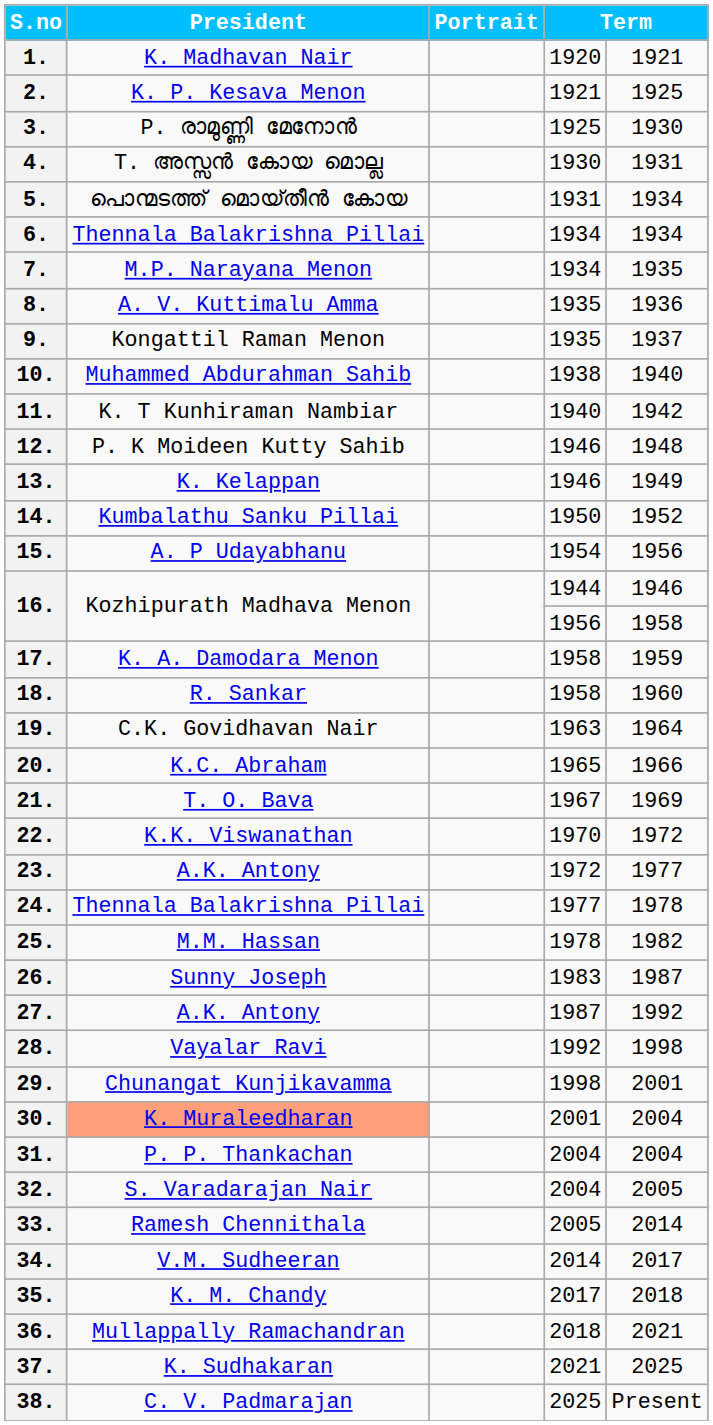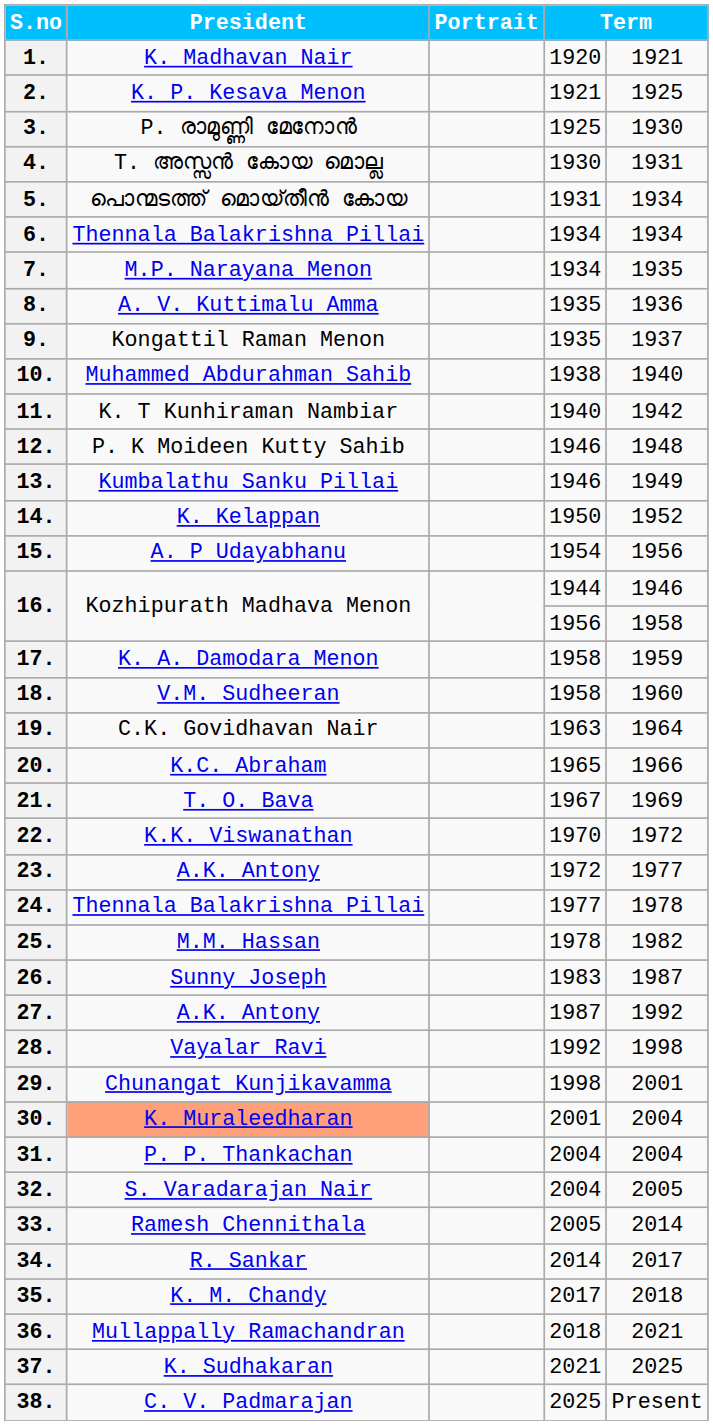(248, 483) K. Kelappan -> (248, 483) Kumbalathu Sanku Pillai
(248, 518) Kumbalathu Sanku Pillai -> (248, 518) K. Kelappan
(248, 695) R. Sankar -> (248, 695) V.M. Sudheeran
(248, 1261) V.M. Sudheeran -> (248, 1261) R. Sankar
